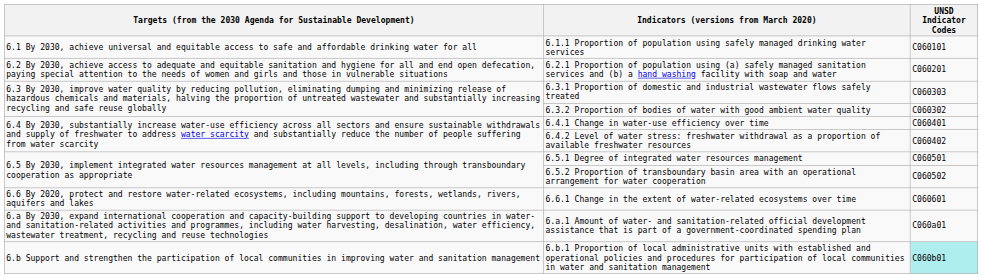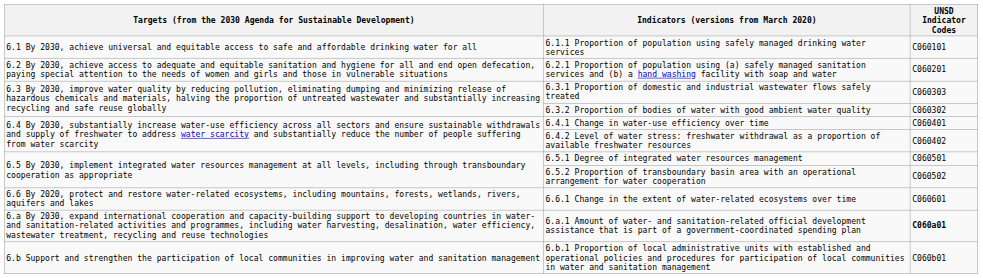(929, 226) normal -> (929, 226) bold
(929, 258) paleturquoise background -> (929, 258) no background
